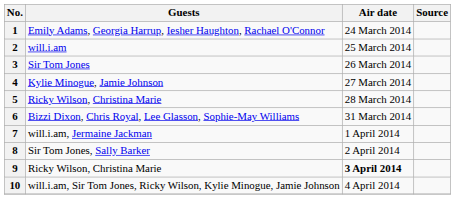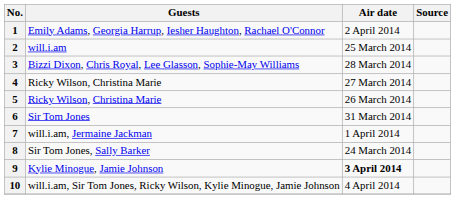(378, 30) 24 March 2014 -> (372, 30) 2 April 2014
(59, 64) Sir Tom Jones -> (164, 64) Bizzi Dixon, Chris Royal, Lee Glasson, Sophie-May Williams
(378, 64) 26 March 2014 -> (378, 64) 28 March 2014
(96, 82) Kylie Minogue, Jamie Johnson -> (95, 82) Ricky Wilson, Christina Marie
(378, 99) 28 March 2014 -> (378, 99) 26 March 2014
(164, 116) Bizzi Dixon, Chris Royal, Lee Glasson, Sophie-May Williams -> (59, 116) Sir Tom Jones
(372, 151) 2 April 2014 -> (378, 151) 24 March 2014
(95, 168) Ricky Wilson, Christina Marie -> (96, 168) Kylie Minogue, Jamie Johnson
